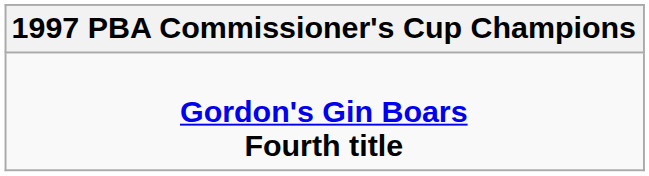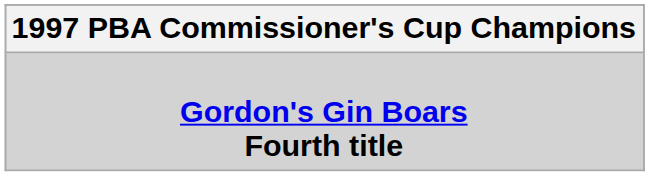(324, 128) no background -> (324, 128) lightgrey background
